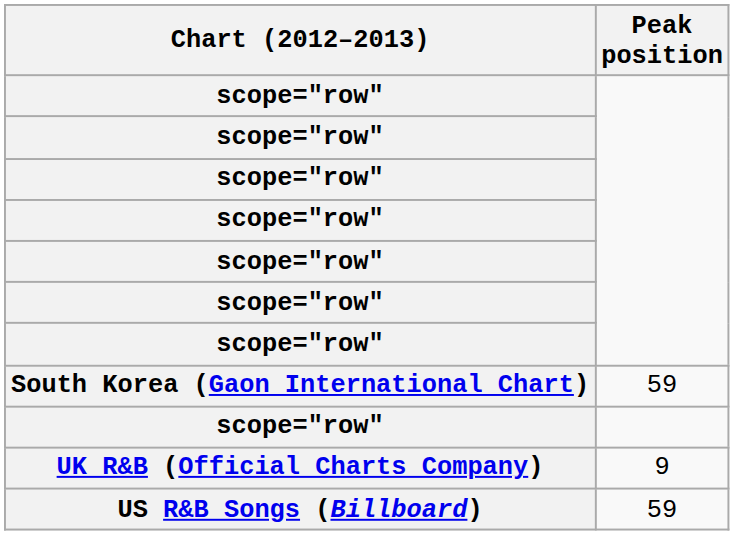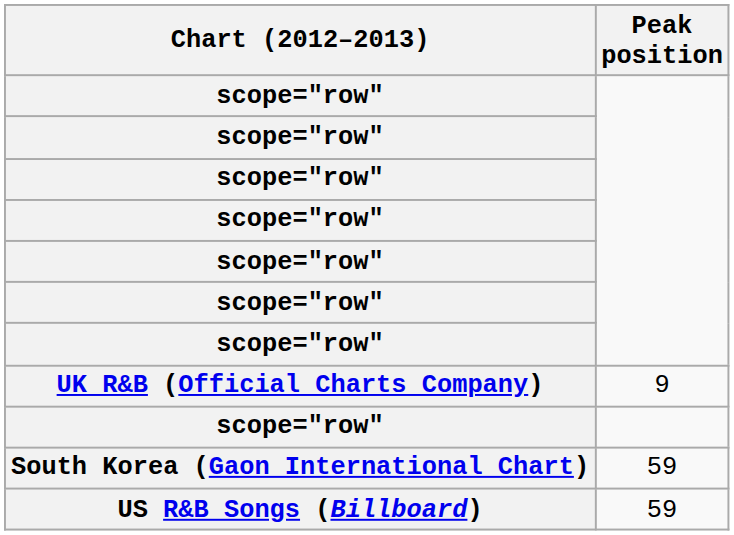rows swapped: (300, 385) <-> (300, 468)
